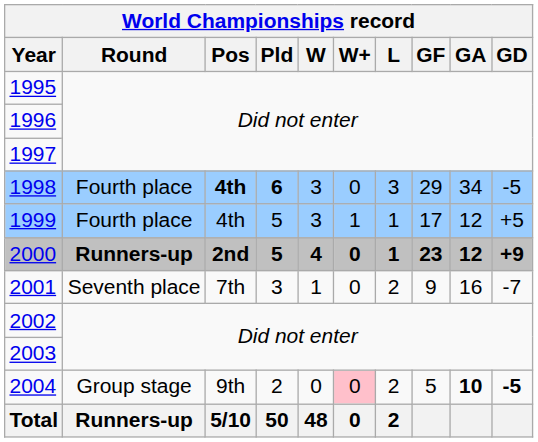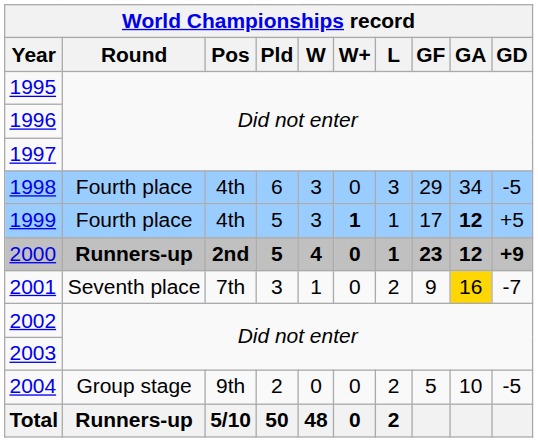(231, 187) bold -> (231, 187) normal
(277, 187) bold -> (277, 187) normal
(355, 220) normal -> (355, 220) bold
(471, 220) normal -> (471, 220) bold
(471, 287) no background -> (471, 287) gold background
(355, 386) pink background -> (355, 386) no background
(471, 386) bold -> (471, 386) normal
(512, 386) bold -> (512, 386) normal
